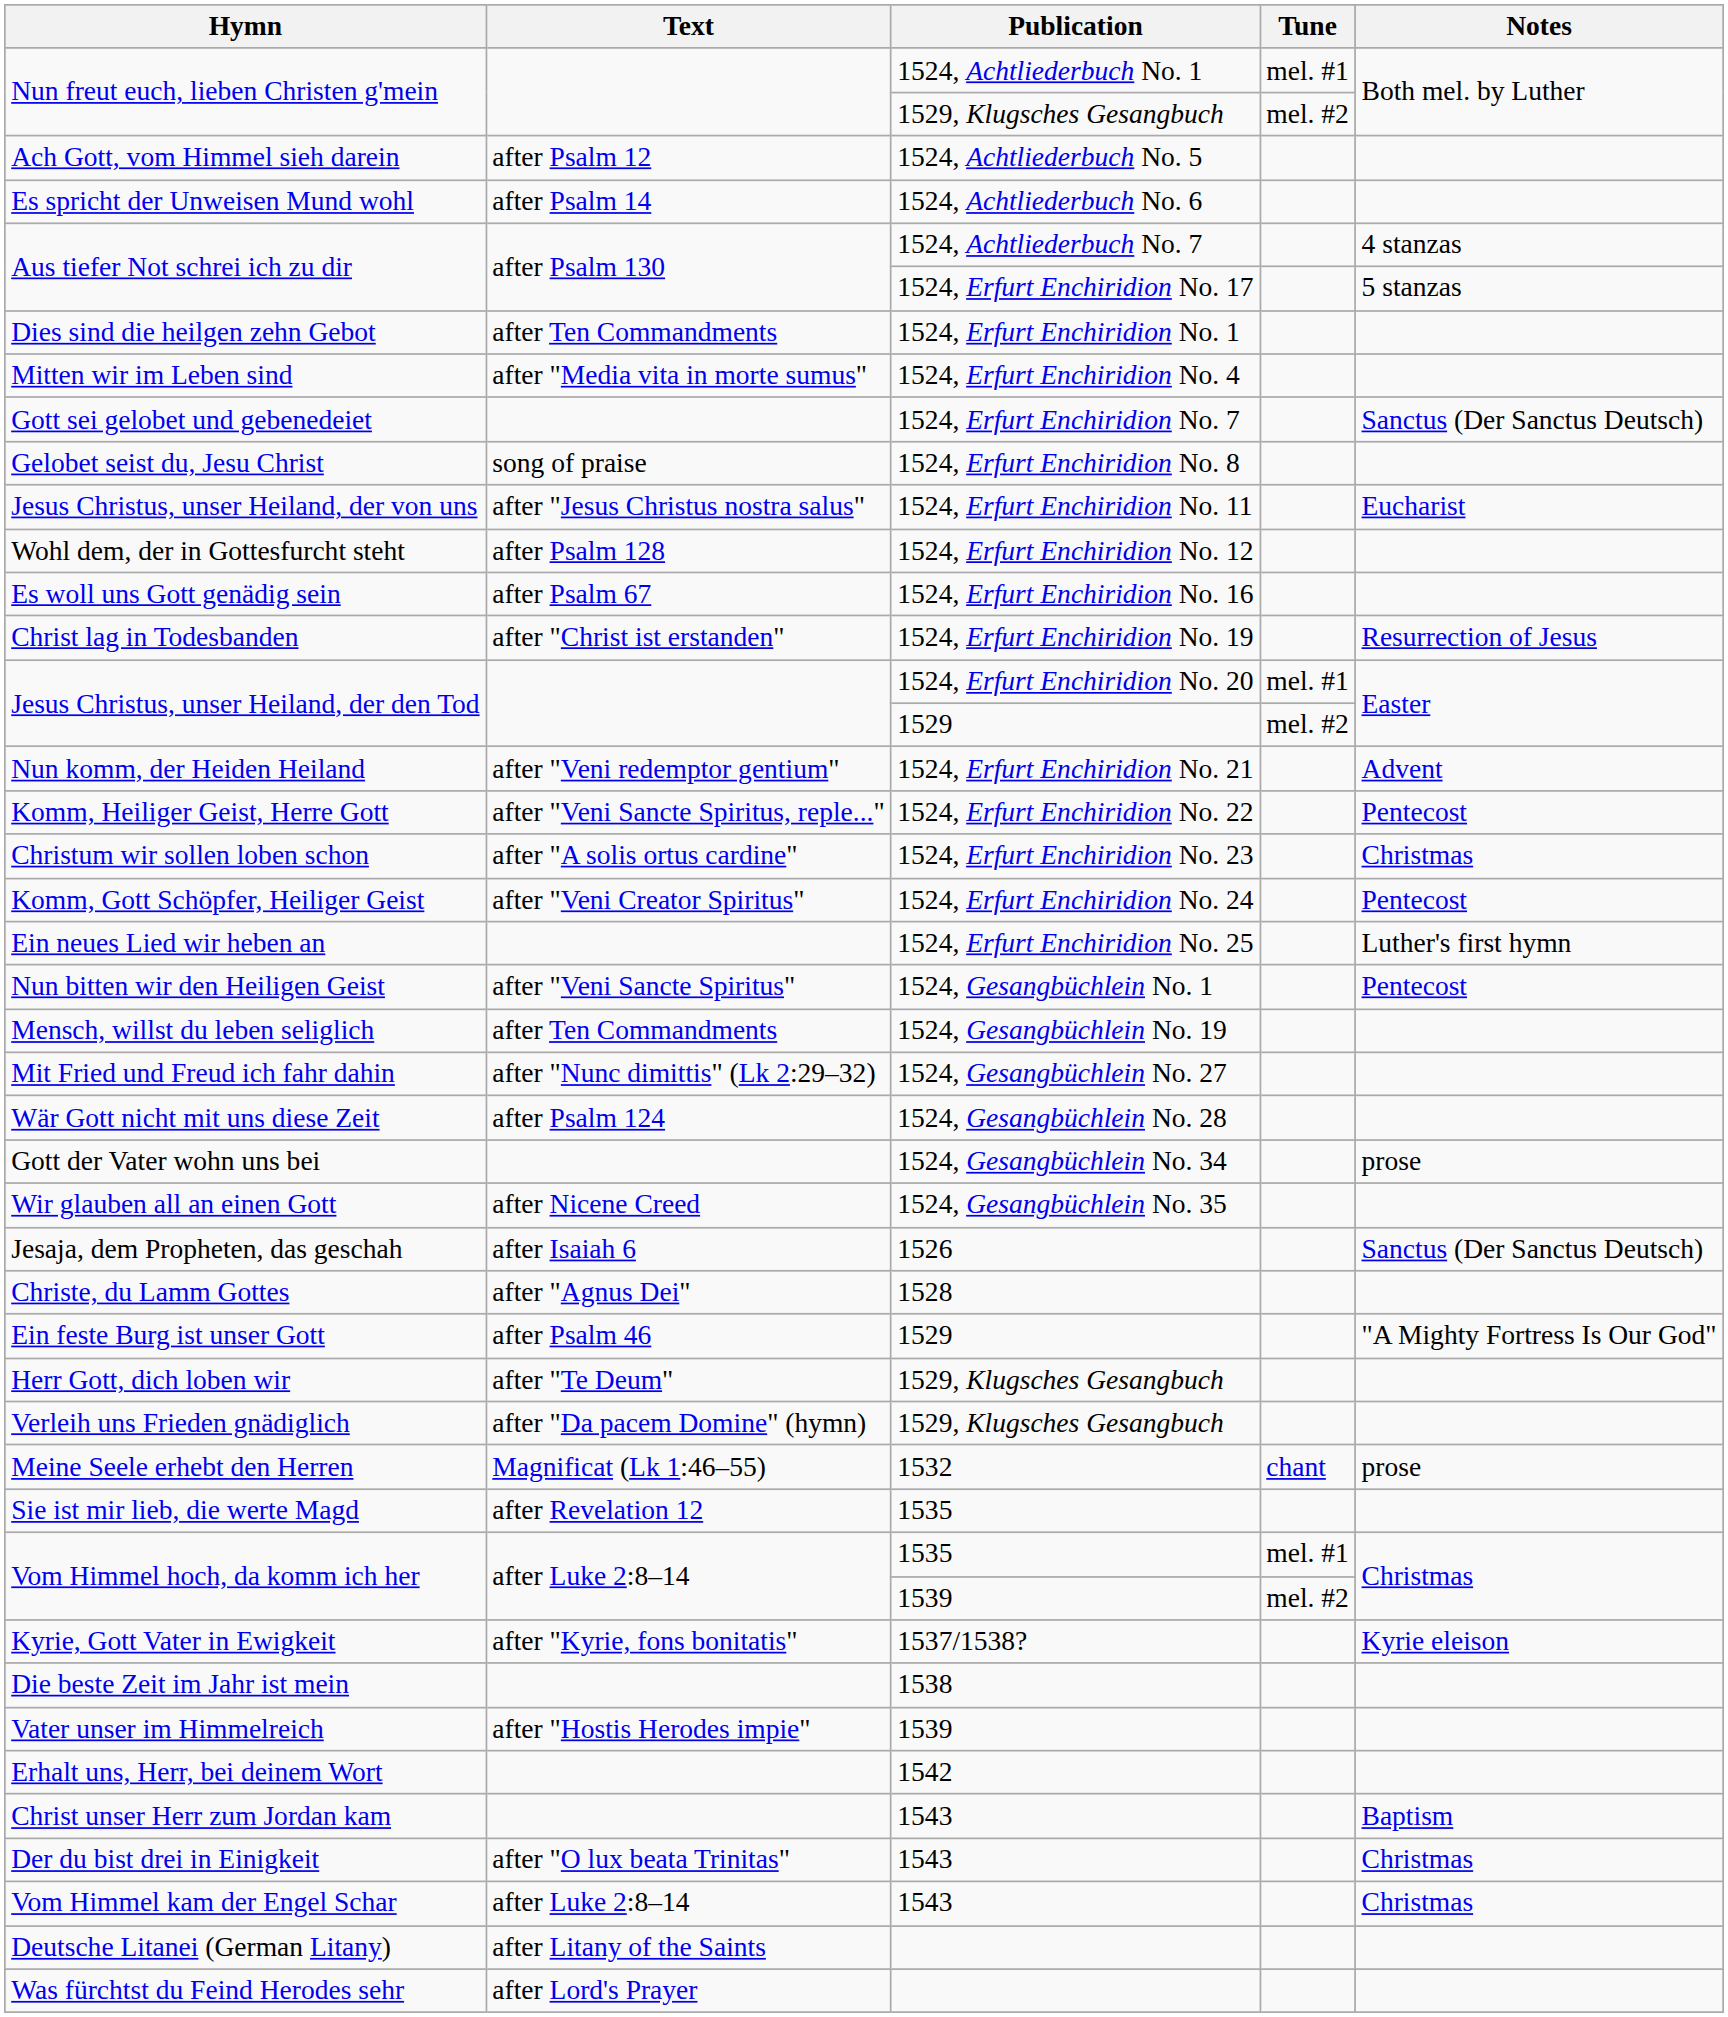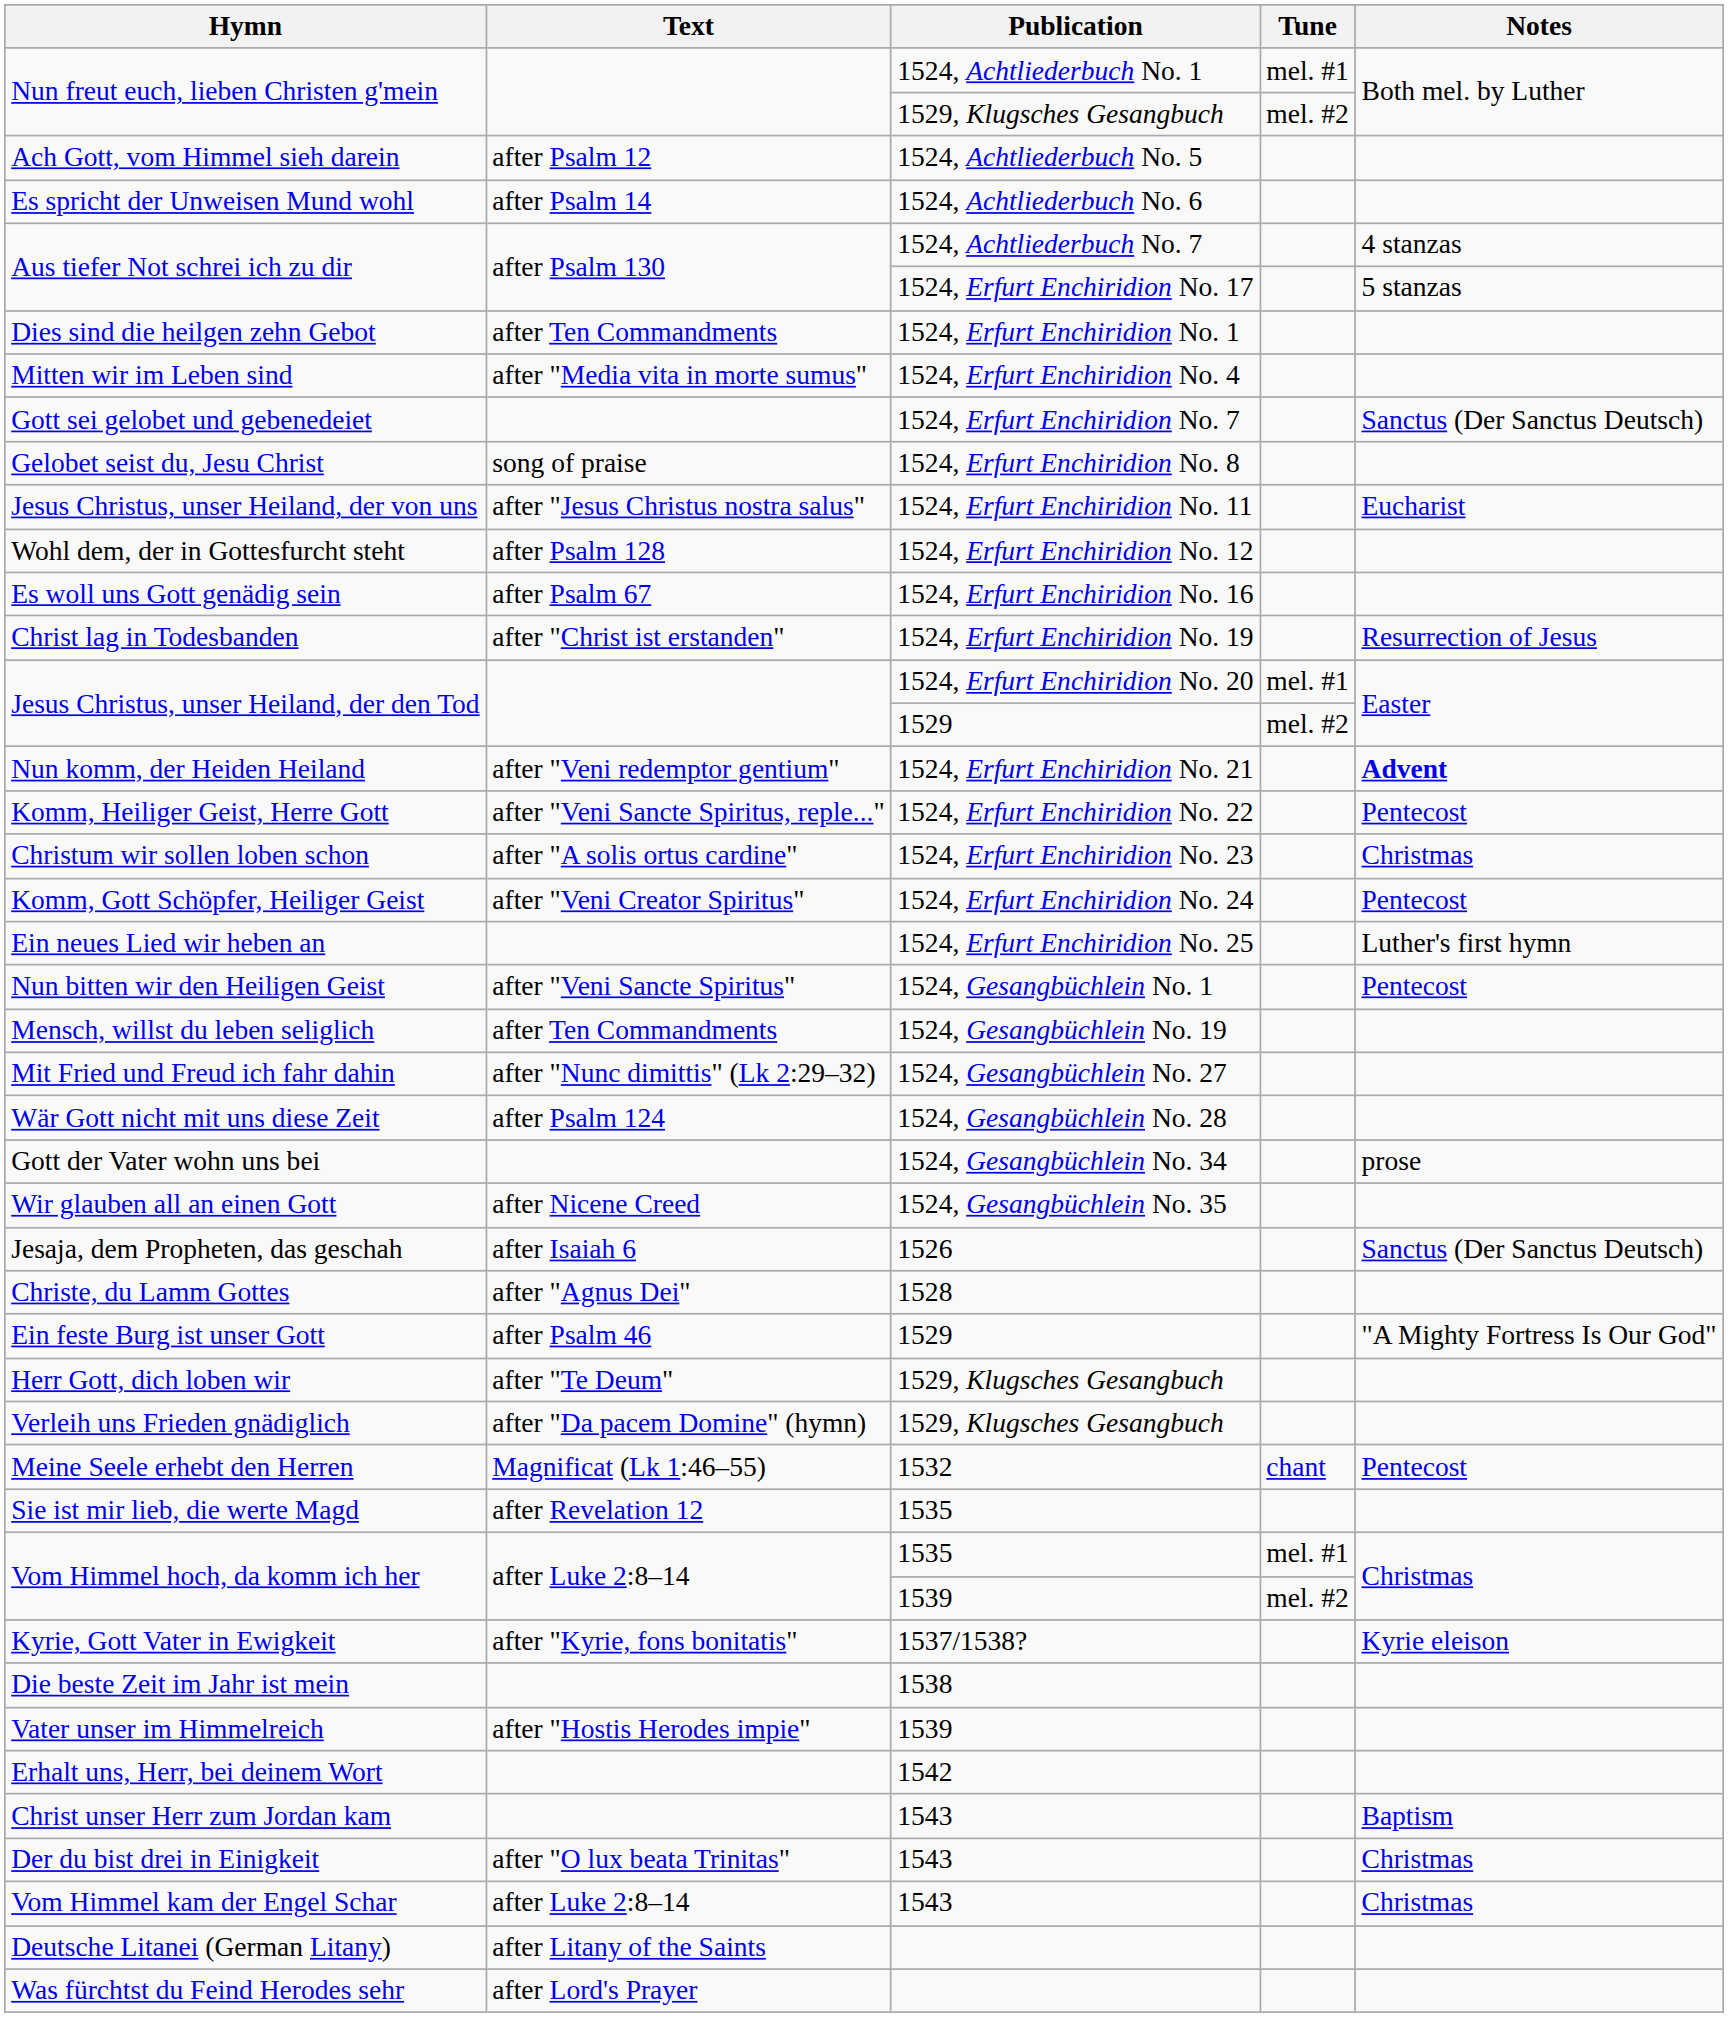(1402, 768) normal -> (1404, 768) bold
(1391, 1466) prose -> (1414, 1466) Pentecost
